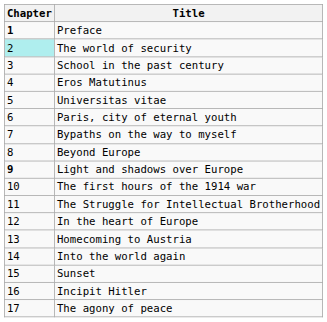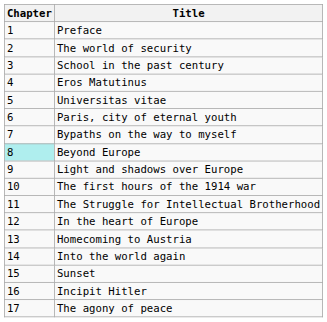(10, 30) bold -> (10, 30) normal
(10, 48) paleturquoise background -> (10, 48) no background
(10, 152) no background -> (10, 152) paleturquoise background
(10, 169) bold -> (10, 169) normal
